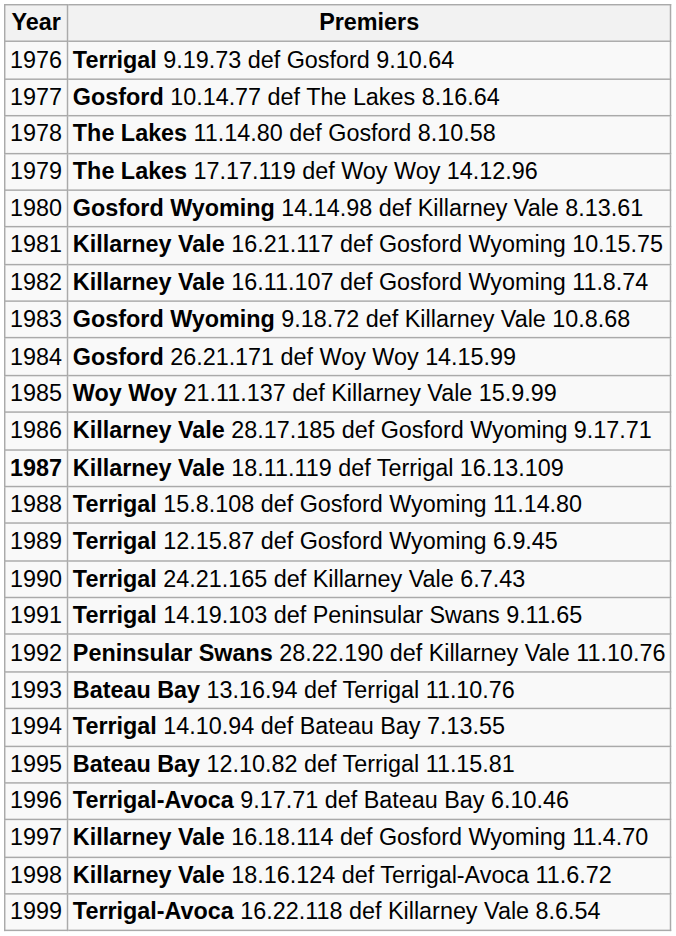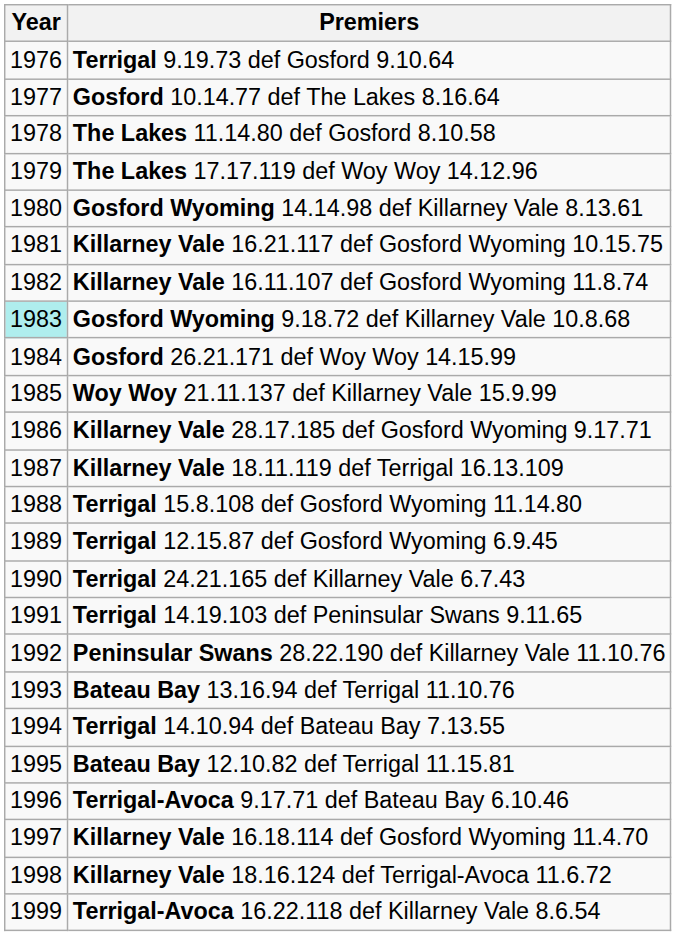(36, 319) no background -> (36, 319) paleturquoise background
(36, 467) bold -> (36, 467) normal
